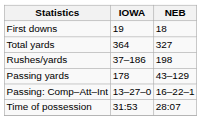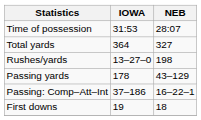rows swapped: (32, 29) <-> (49, 107)
(129, 60) 37–186 -> (132, 60) 13–27–0
(132, 91) 13–27–0 -> (129, 91) 37–186
